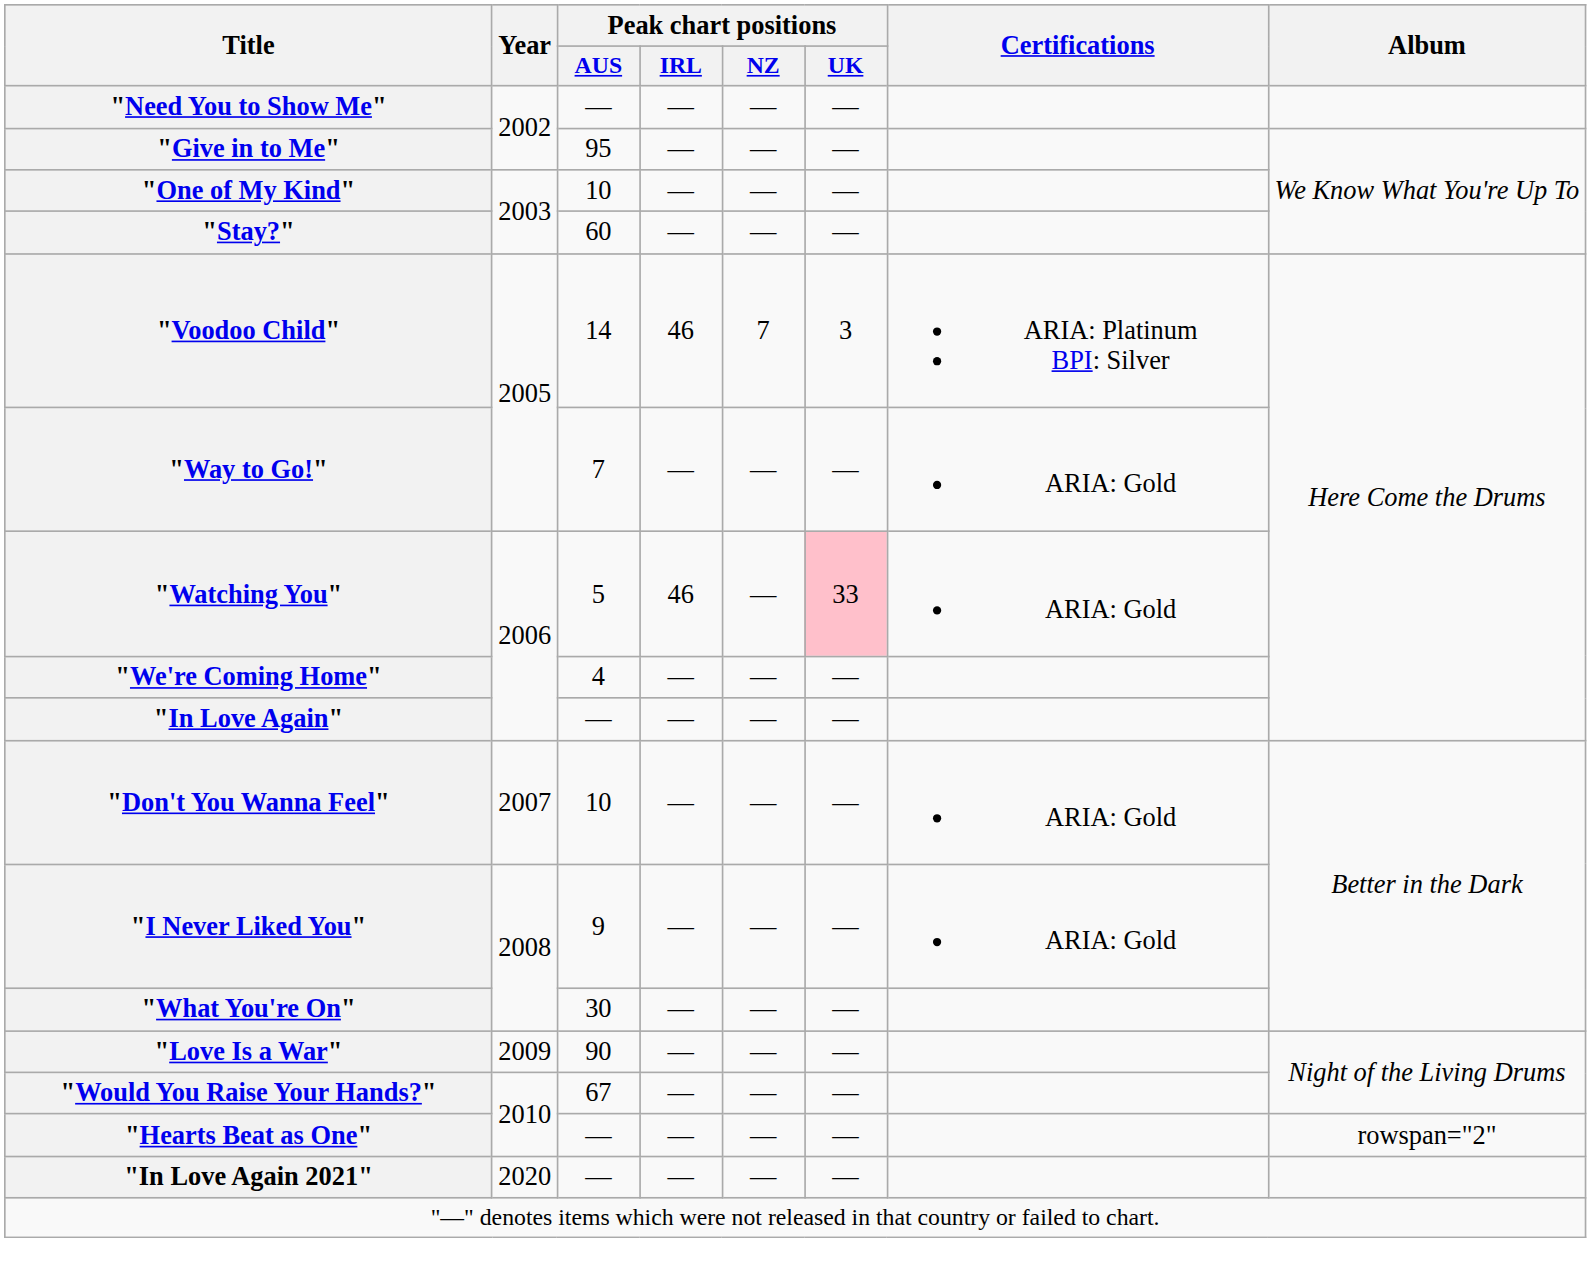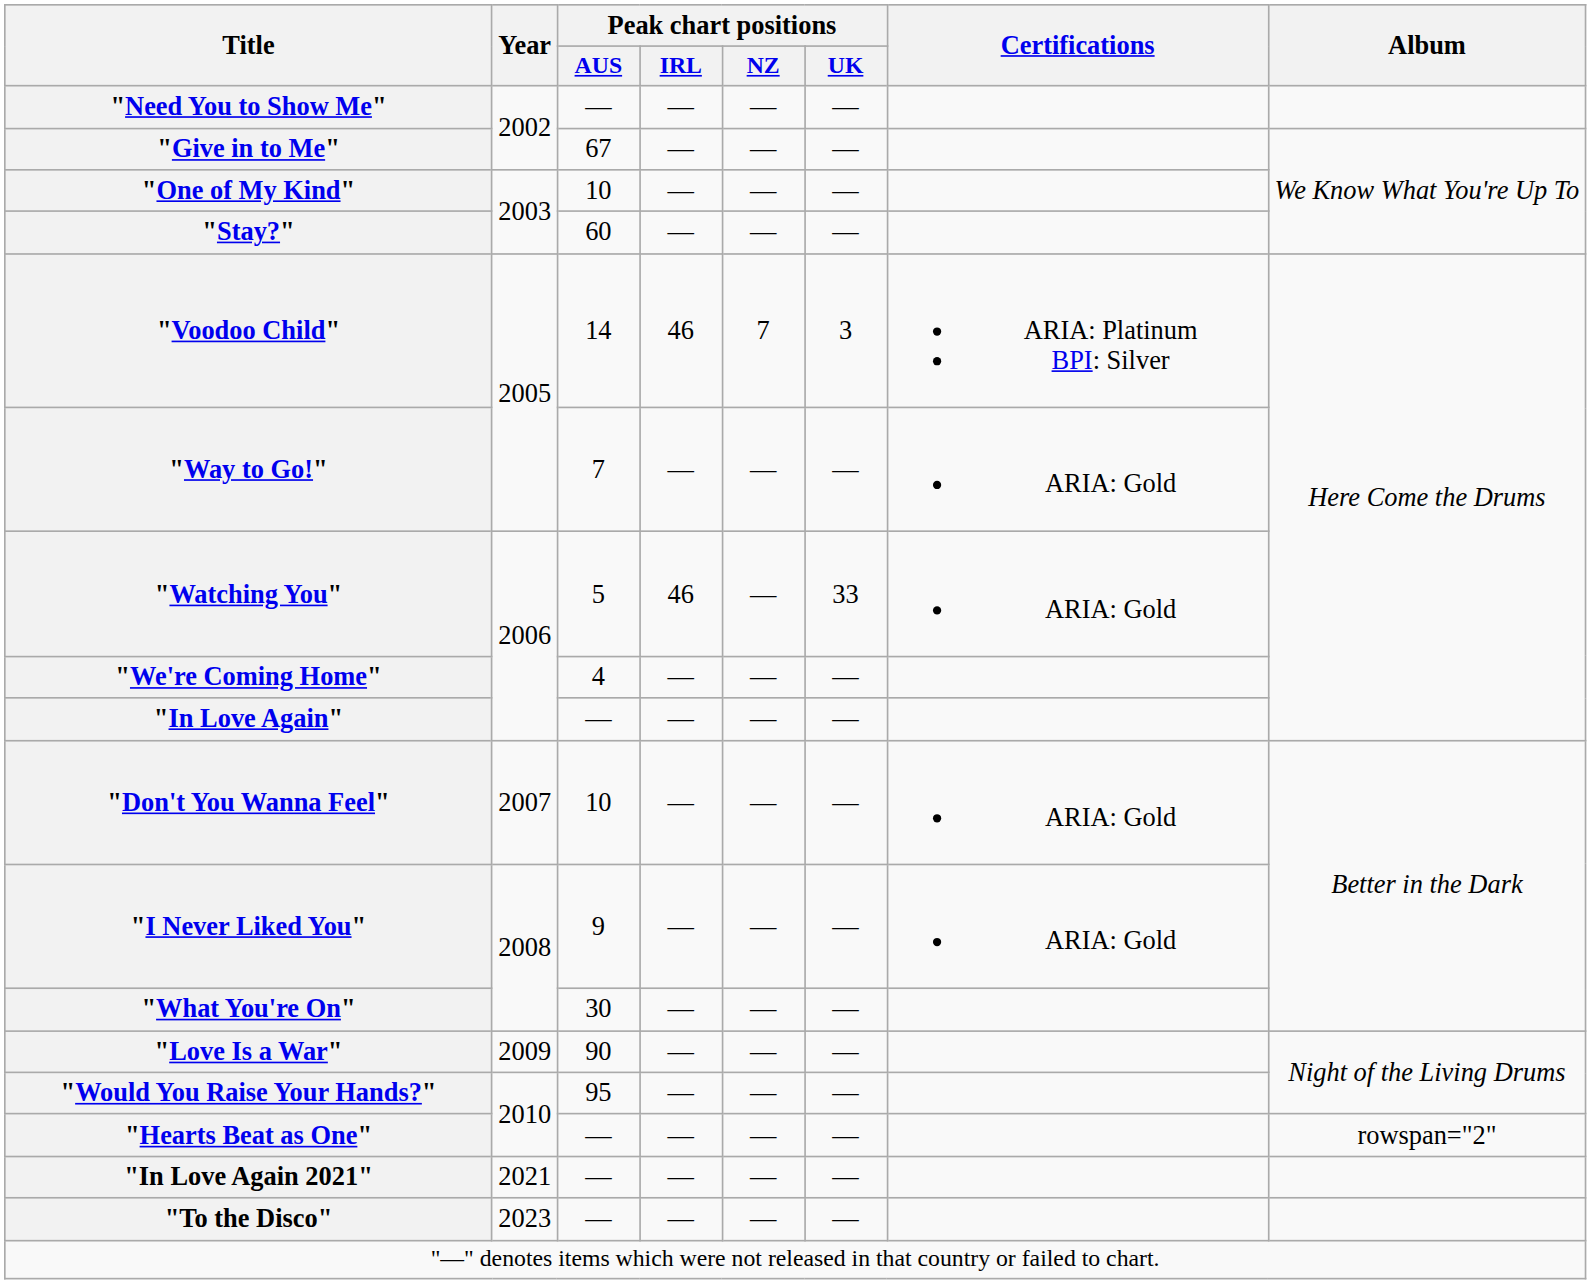(598, 148) 95 -> (598, 148) 67
(846, 593) pink background -> (846, 593) no background
(598, 1092) 67 -> (598, 1092) 95
(525, 1176) 2020 -> (525, 1176) 2021
+ row: (249, 1218)
